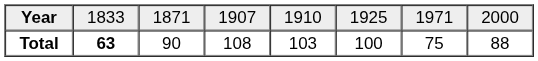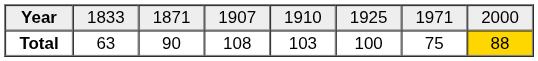(106, 43) bold -> (106, 43) normal
(500, 43) no background -> (500, 43) gold background
